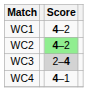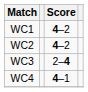(61, 45) lightgreen background -> (61, 45) no background
(61, 62) lightgrey background -> (61, 62) no background
